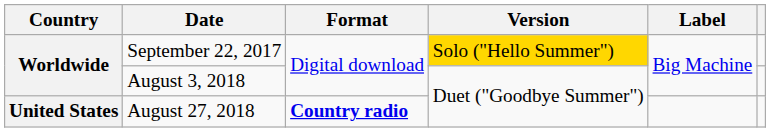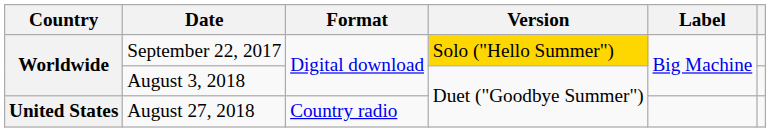(349, 111) bold -> (344, 111) normal
